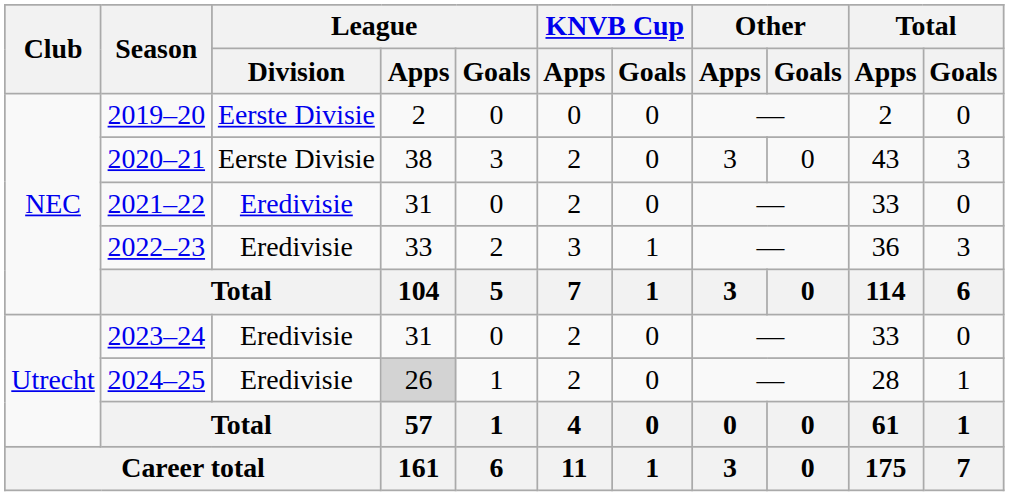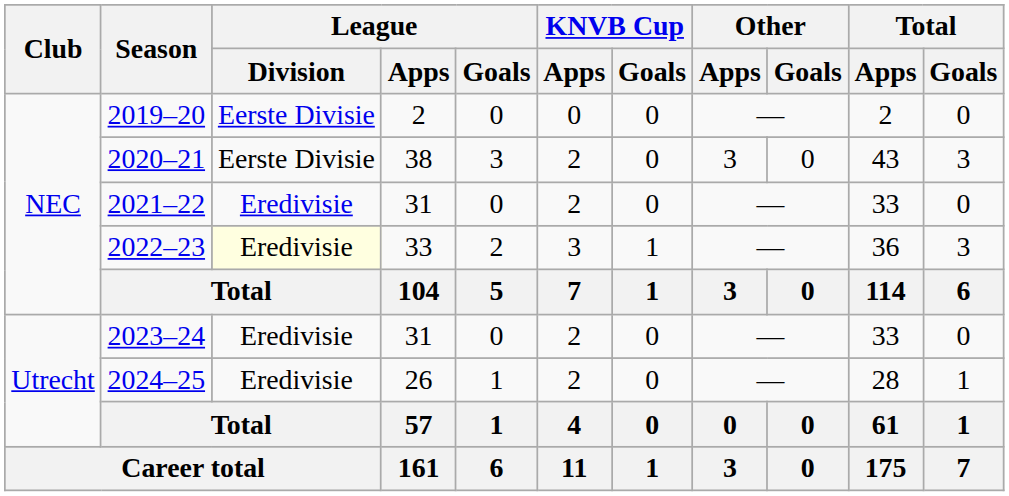(296, 247) no background -> (296, 247) lightyellow background
(419, 379) lightgrey background -> (419, 379) no background
